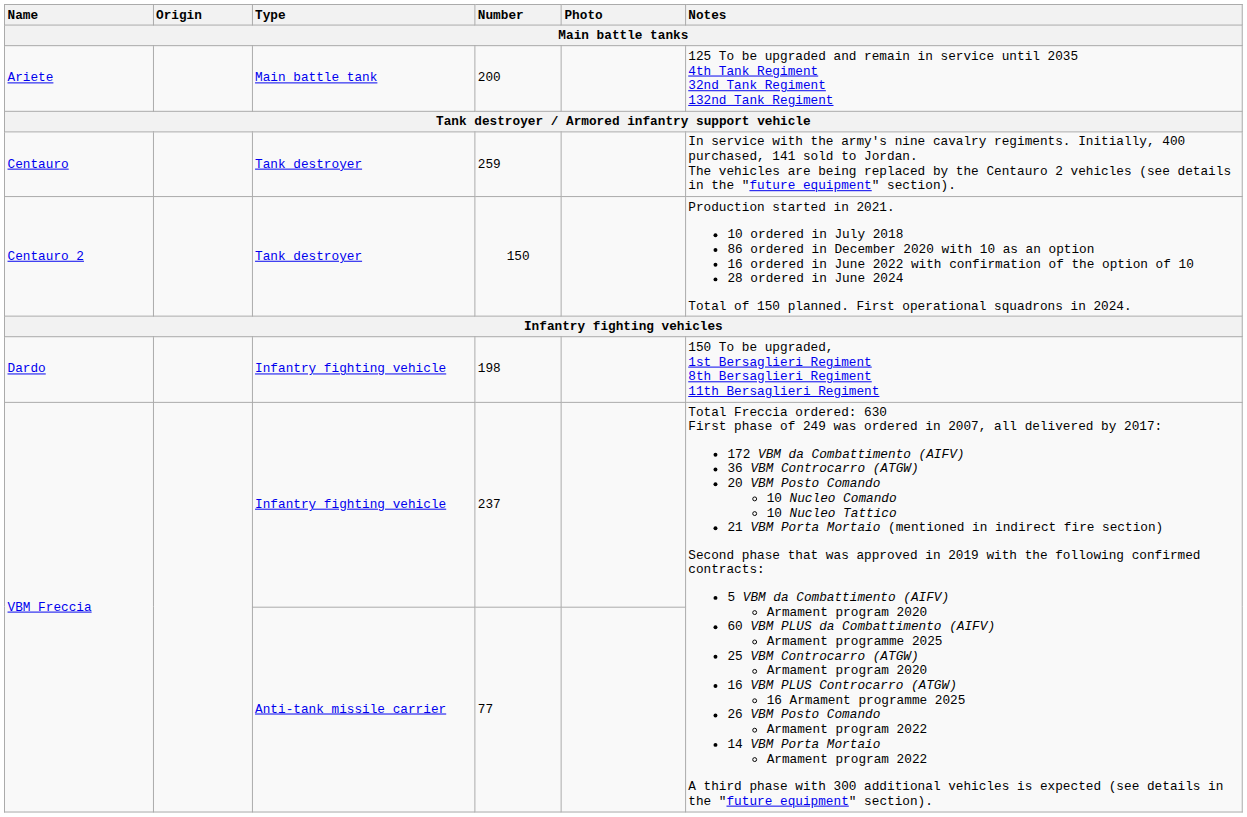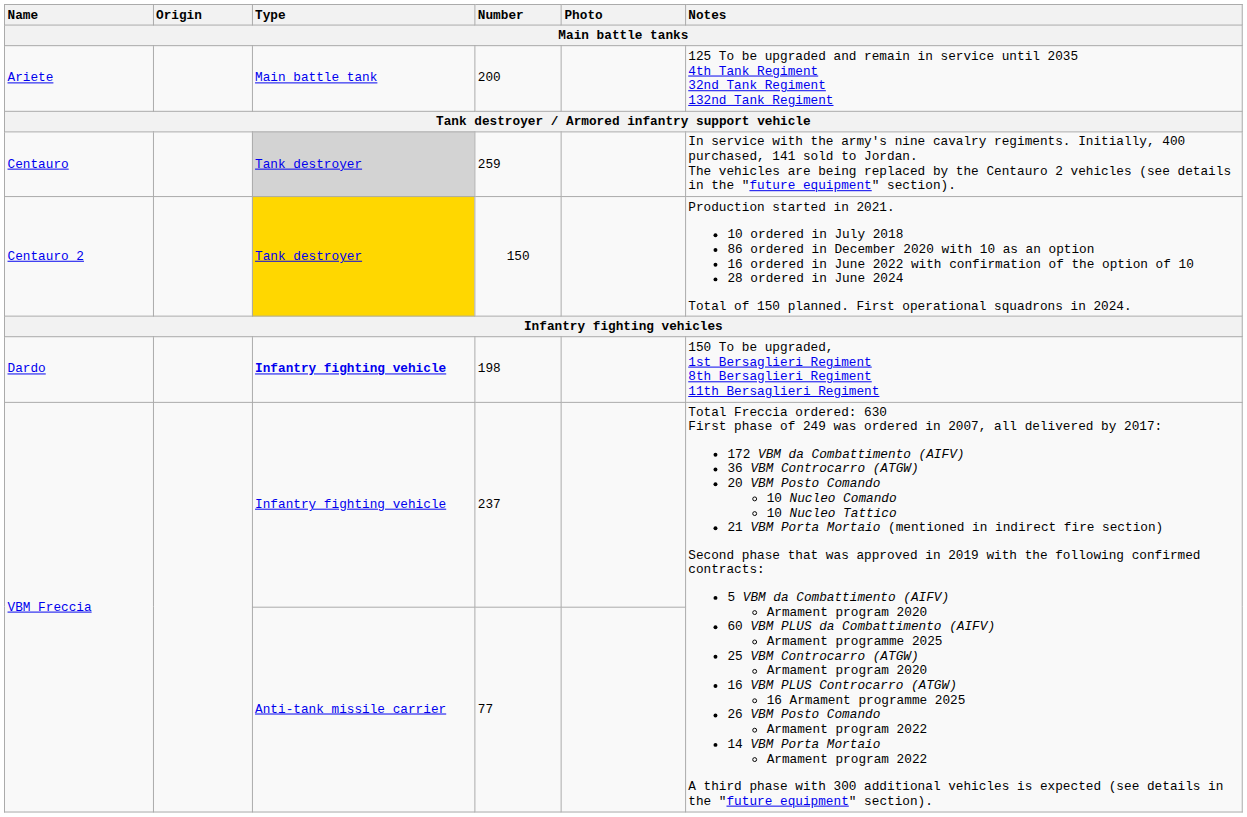(309, 164) no background -> (309, 164) lightgrey background
(309, 256) no background -> (309, 256) gold background
(351, 369) normal -> (351, 369) bold
